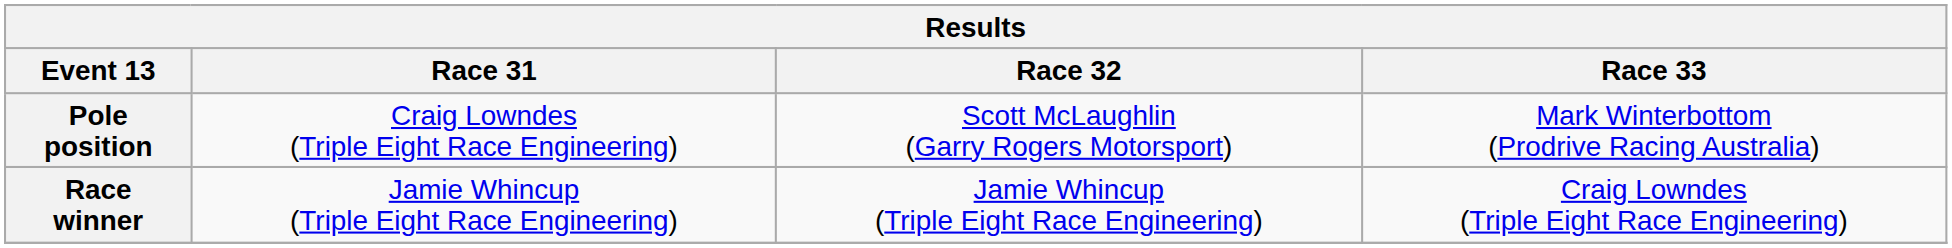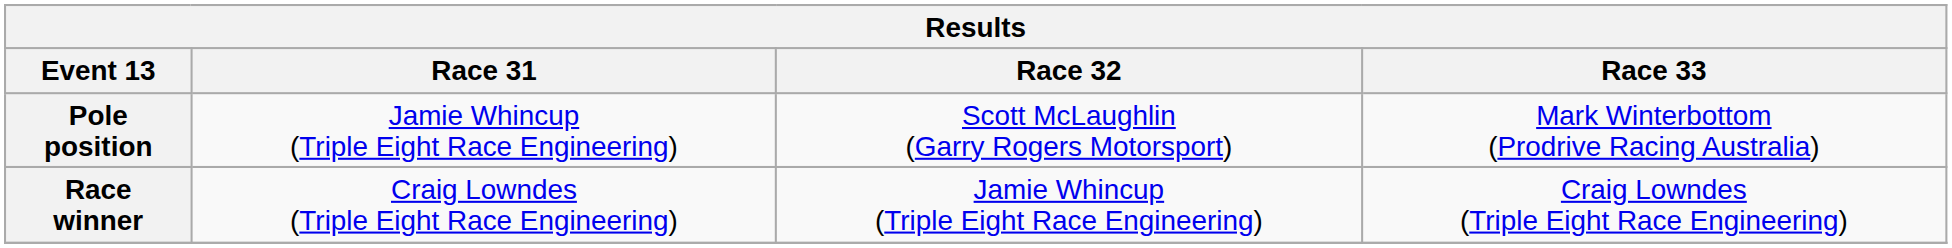(484, 130) Craig Lowndes (Triple Eight Race Engineering) -> (484, 130) Jamie Whincup (Triple Eight Race Engineering)
(484, 205) Jamie Whincup (Triple Eight Race Engineering) -> (484, 205) Craig Lowndes (Triple Eight Race Engineering)
